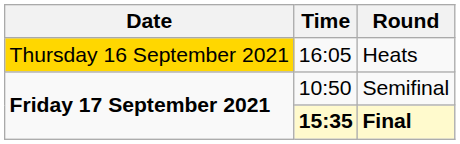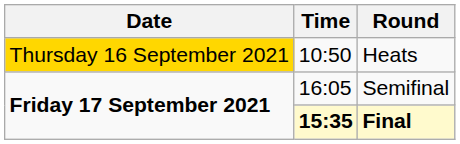(325, 54) 16:05 -> (325, 54) 10:50
(325, 88) 10:50 -> (325, 88) 16:05
